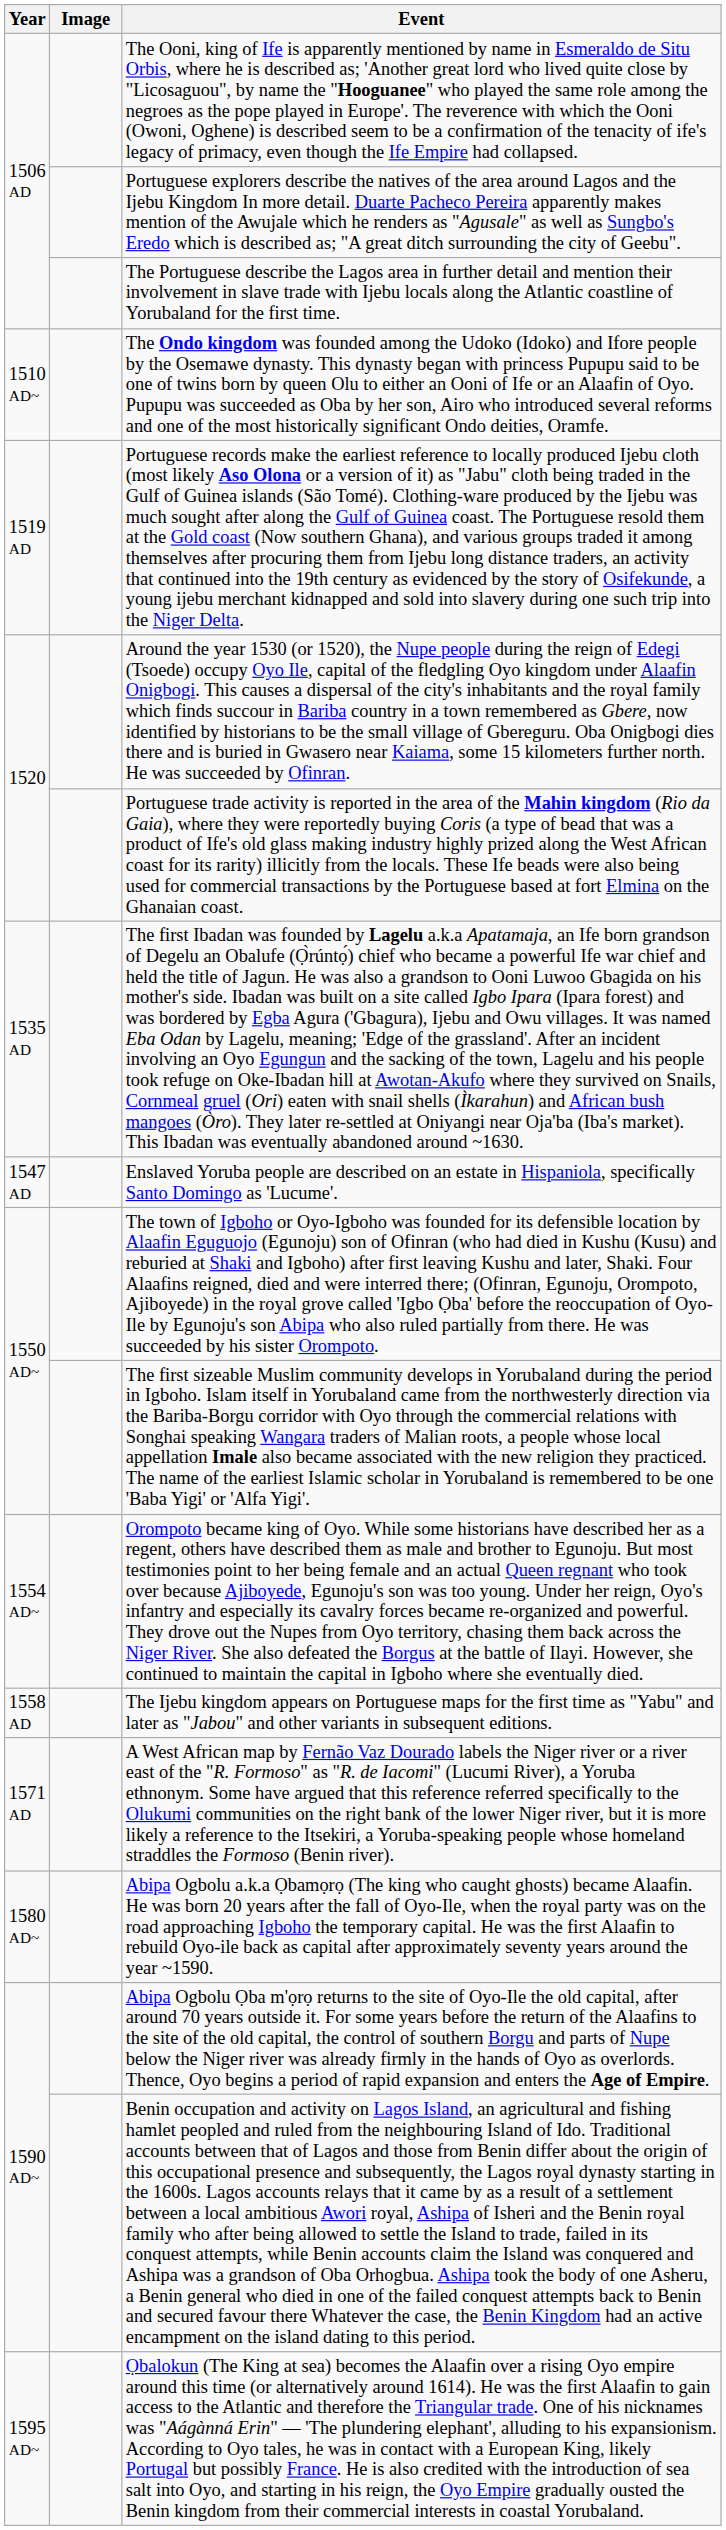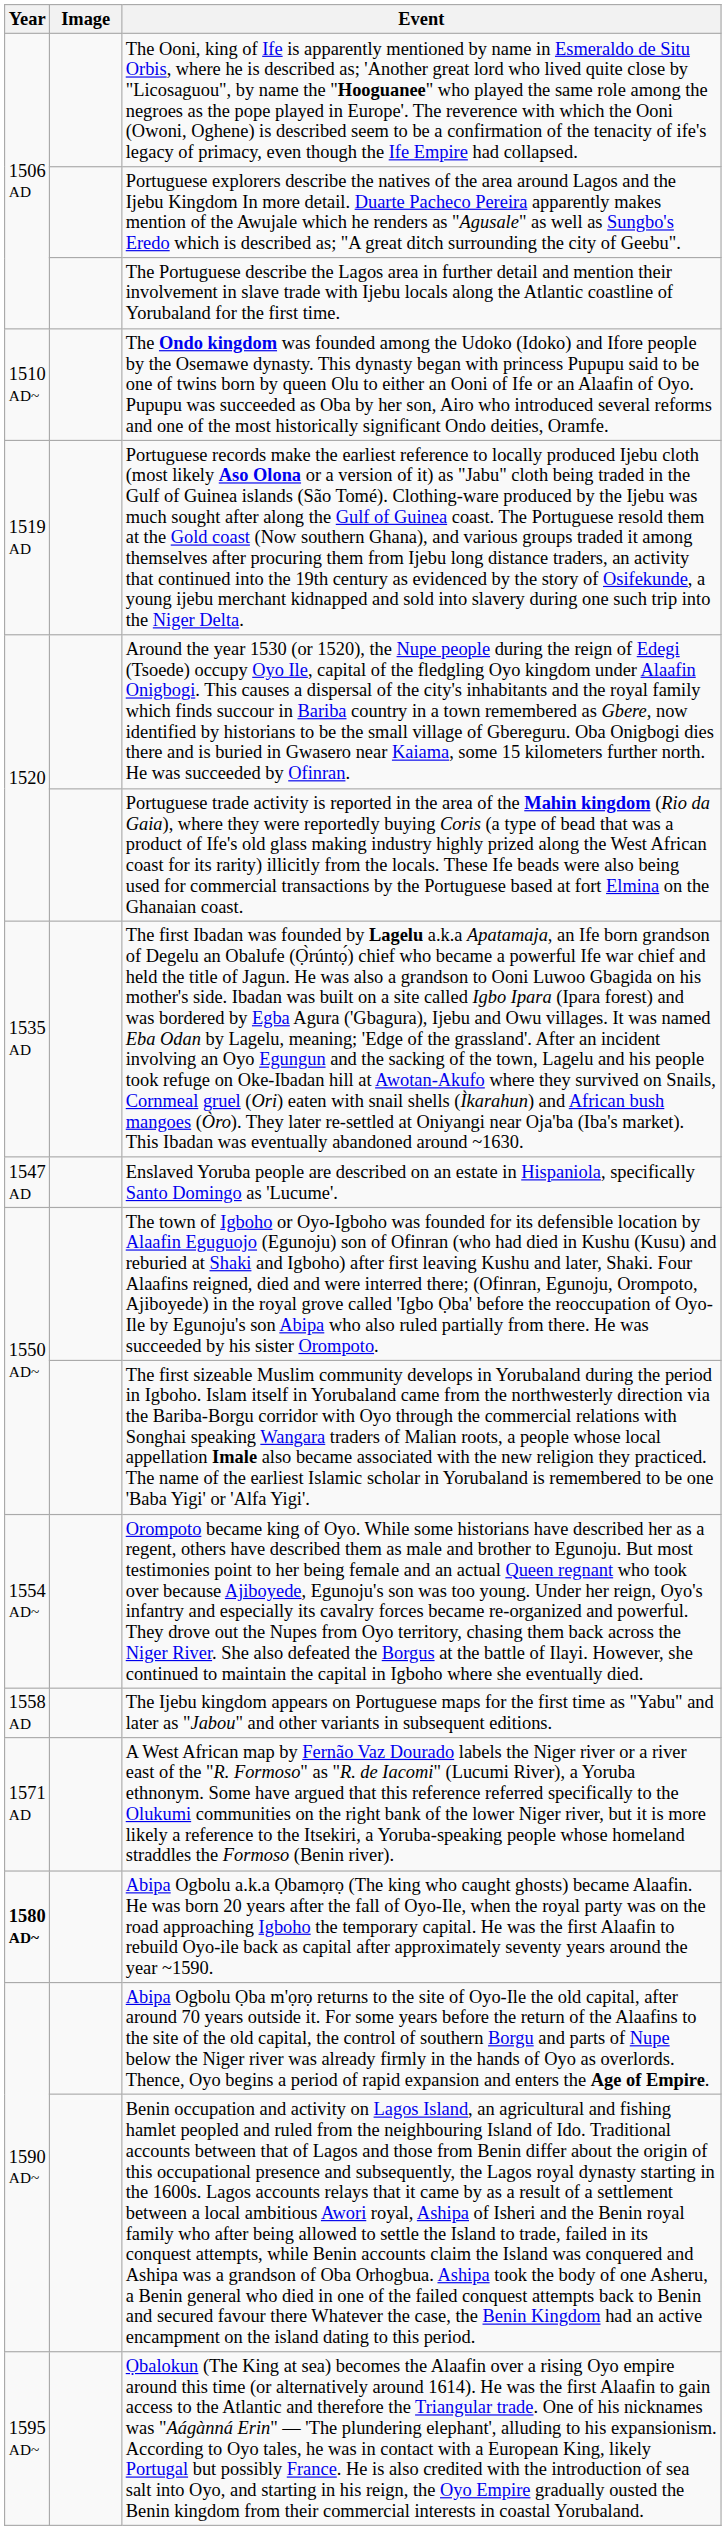(27, 1926) normal -> (27, 1926) bold
